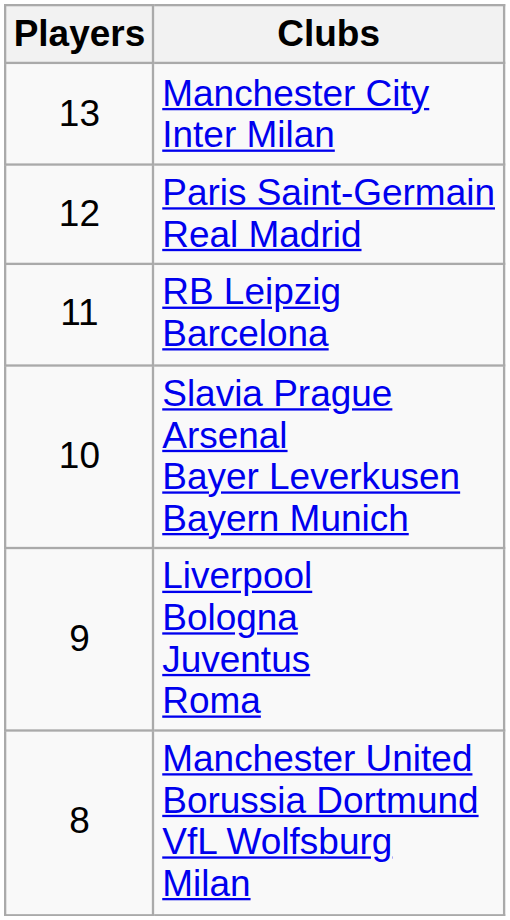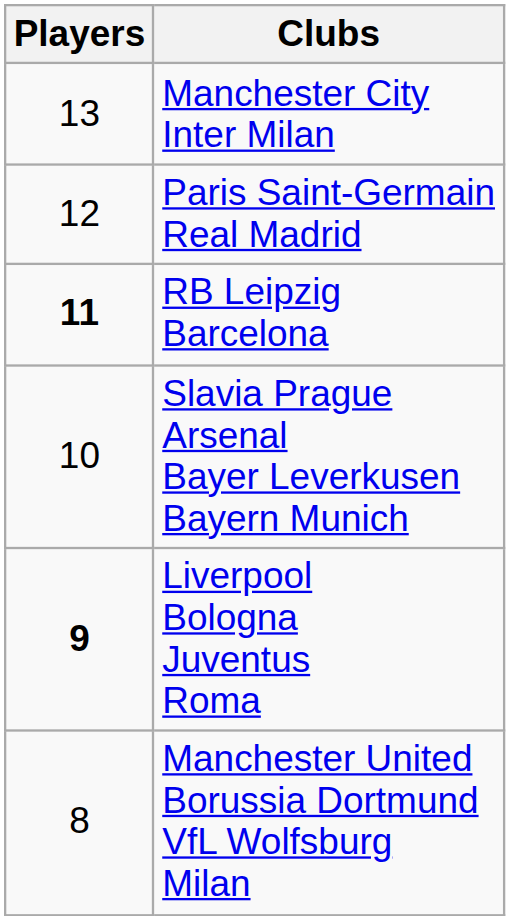(79, 313) normal -> (79, 313) bold
(79, 638) normal -> (79, 638) bold
